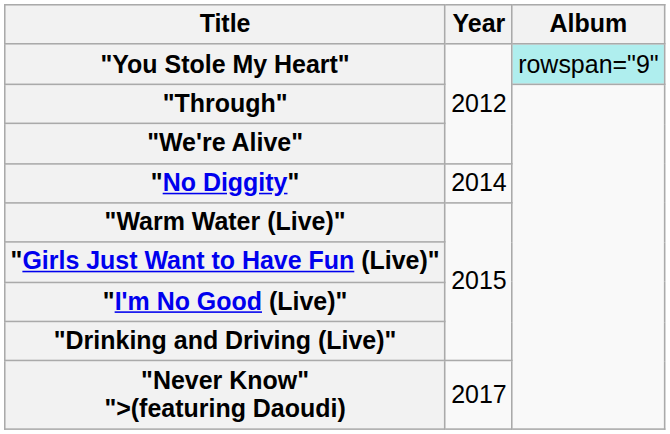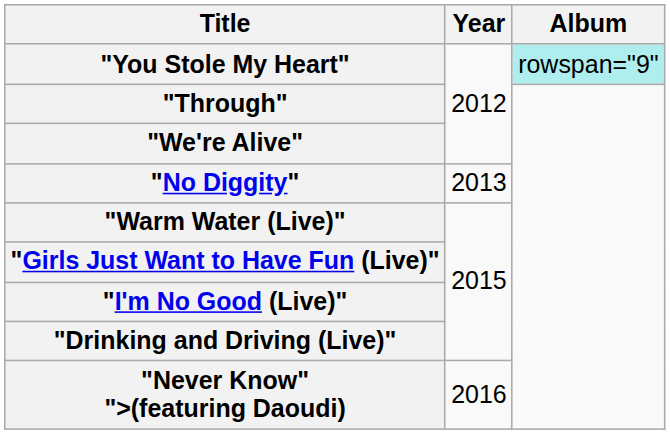(479, 182) 2014 -> (479, 182) 2013
(479, 394) 2017 -> (479, 394) 2016
